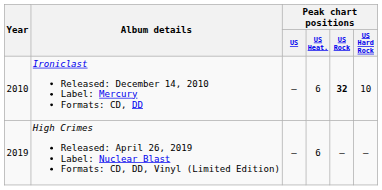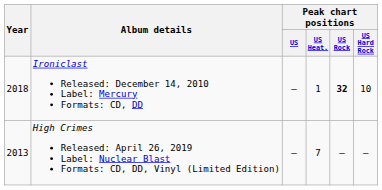(17, 88) 2010 -> (17, 88) 2018
(318, 88) 6 -> (318, 88) 1
(17, 153) 2019 -> (17, 153) 2013
(318, 153) 6 -> (318, 153) 7
